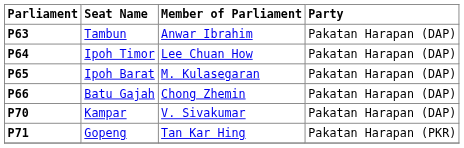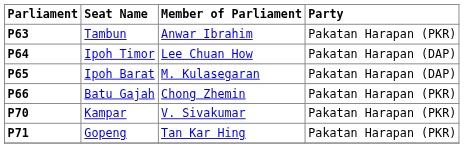(382, 34) Pakatan Harapan (DAP) -> (382, 34) Pakatan Harapan (PKR)
(382, 94) Pakatan Harapan (DAP) -> (382, 94) Pakatan Harapan (PKR)
(382, 113) Pakatan Harapan (DAP) -> (382, 113) Pakatan Harapan (PKR)
